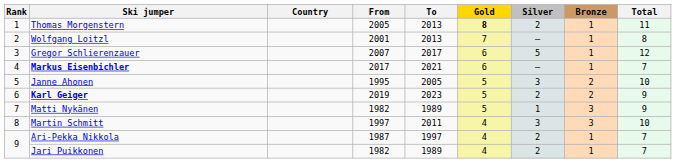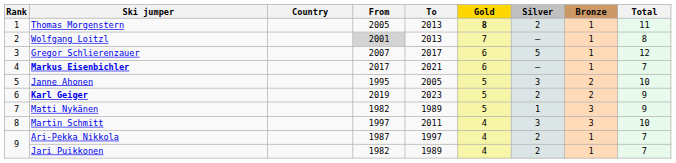(379, 39) no background -> (379, 39) lightgrey background
